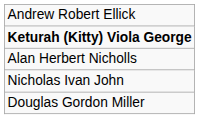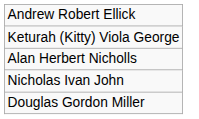(100, 37) bold -> (94, 37) normal
